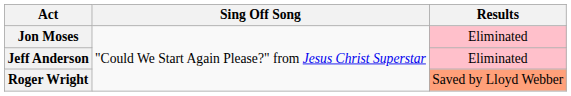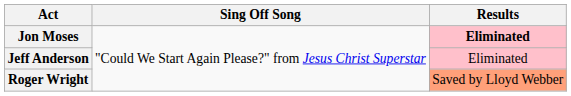(498, 36) normal -> (498, 36) bold
